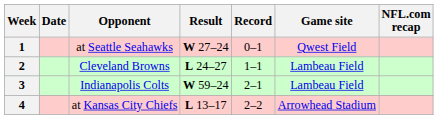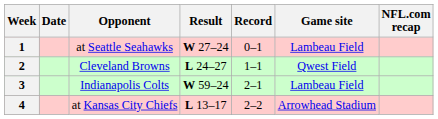(327, 47) Qwest Field -> (327, 47) Lambeau Field
(327, 66) Lambeau Field -> (327, 66) Qwest Field
